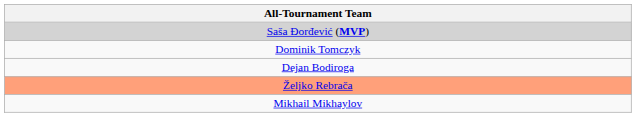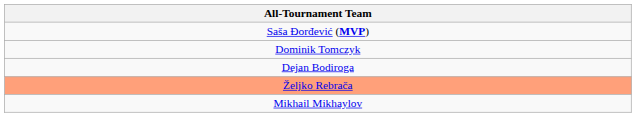(318, 31) lightgrey background -> (318, 31) no background
